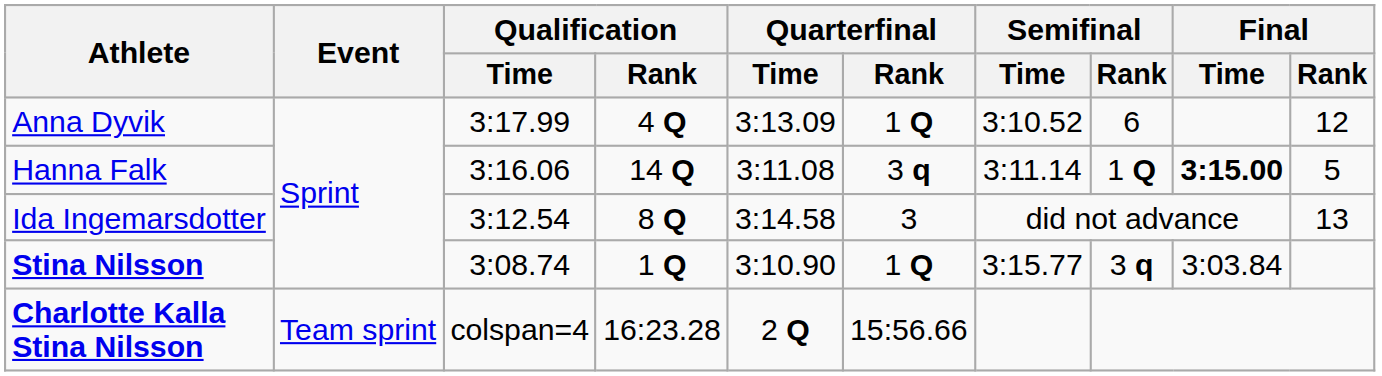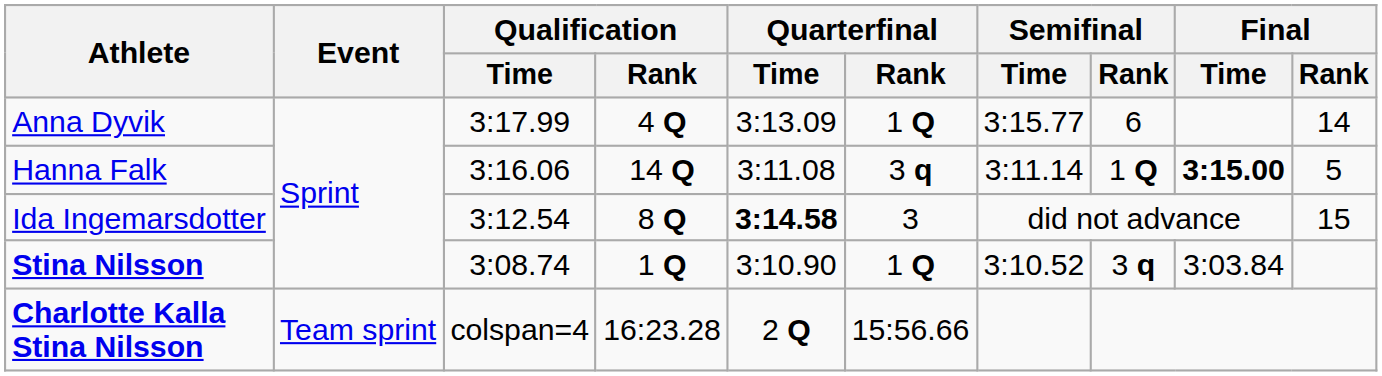(1032, 122) 3:10.52 -> (1034, 122) 3:15.77
(1332, 122) 12 -> (1334, 122) 14
(785, 218) normal -> (786, 218) bold
(1332, 218) 13 -> (1334, 218) 15
(1032, 266) 3:15.77 -> (1034, 266) 3:10.52
